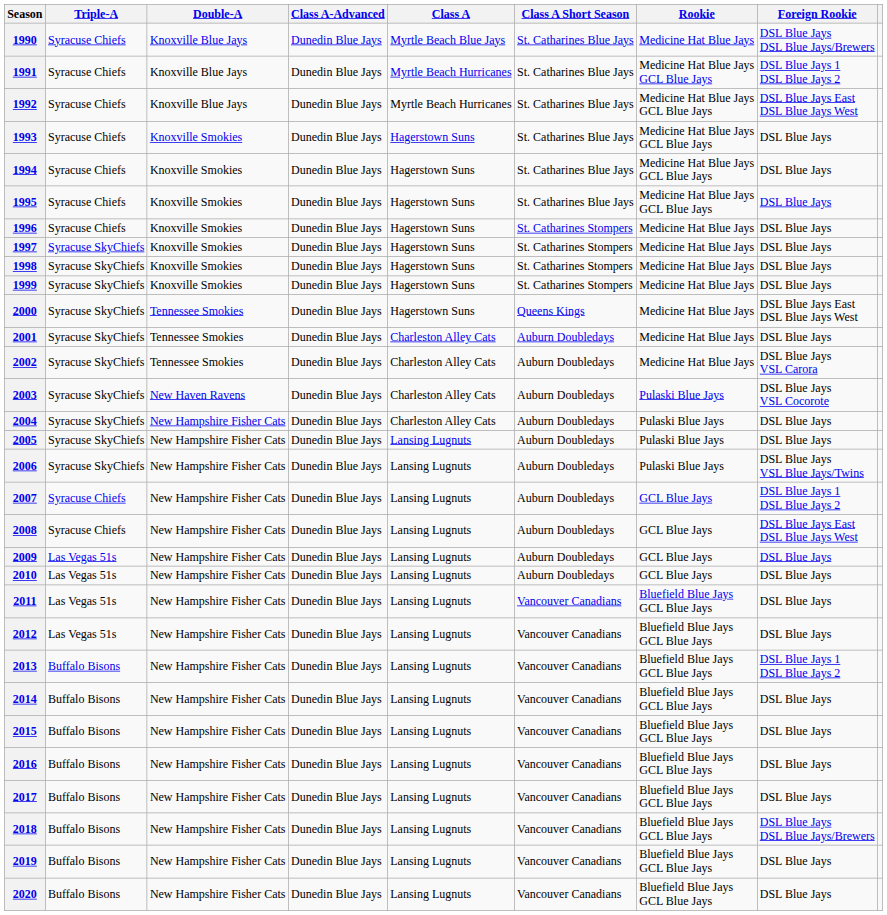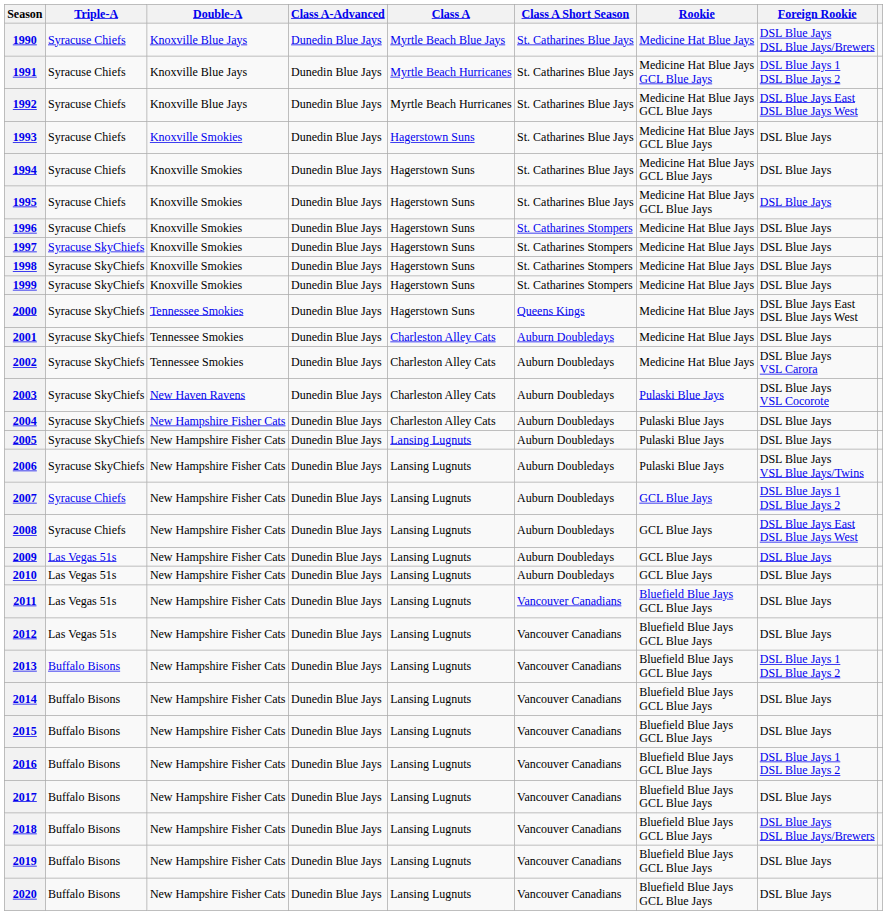(796, 764) DSL Blue Jays -> (800, 764) DSL Blue Jays 1 DSL Blue Jays 2
